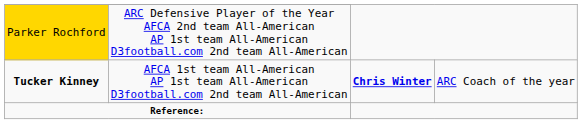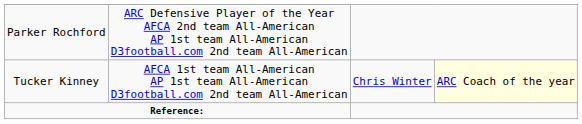(56, 32) gold background -> (56, 32) no background
(56, 82) bold -> (56, 82) normal
(392, 82) bold -> (392, 82) normal
(506, 82) no background -> (506, 82) lightyellow background
